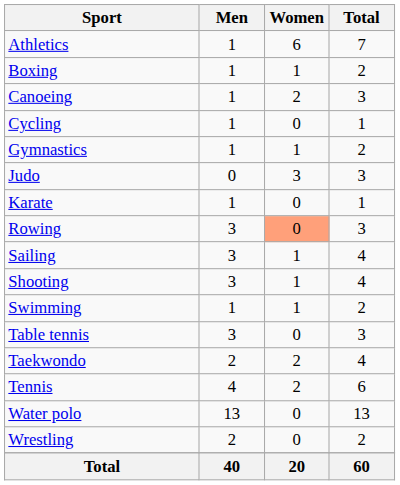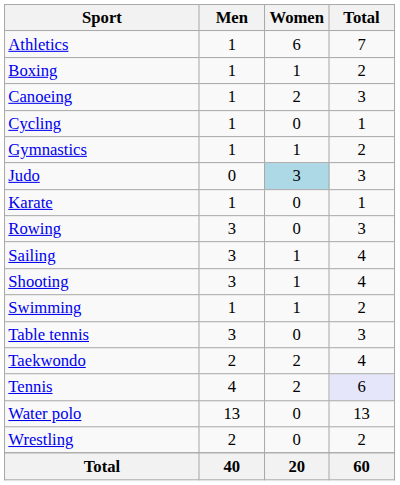(297, 176) no background -> (297, 176) lightblue background
(297, 228) lightsalmon background -> (297, 228) no background
(362, 387) no background -> (362, 387) lavender background
